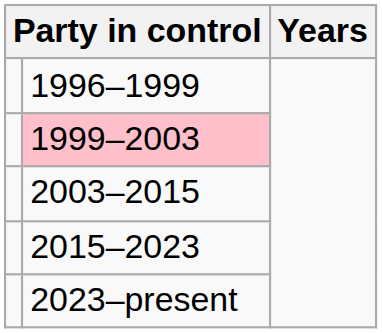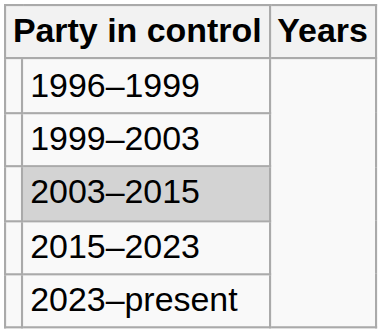(115, 138) pink background -> (115, 138) no background
(115, 192) no background -> (115, 192) lightgrey background
